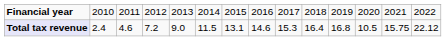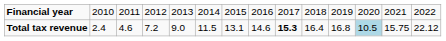(47, 28) lavender background -> (47, 28) no background
(287, 28) normal -> (287, 28) bold
(367, 28) no background -> (367, 28) lightblue background
